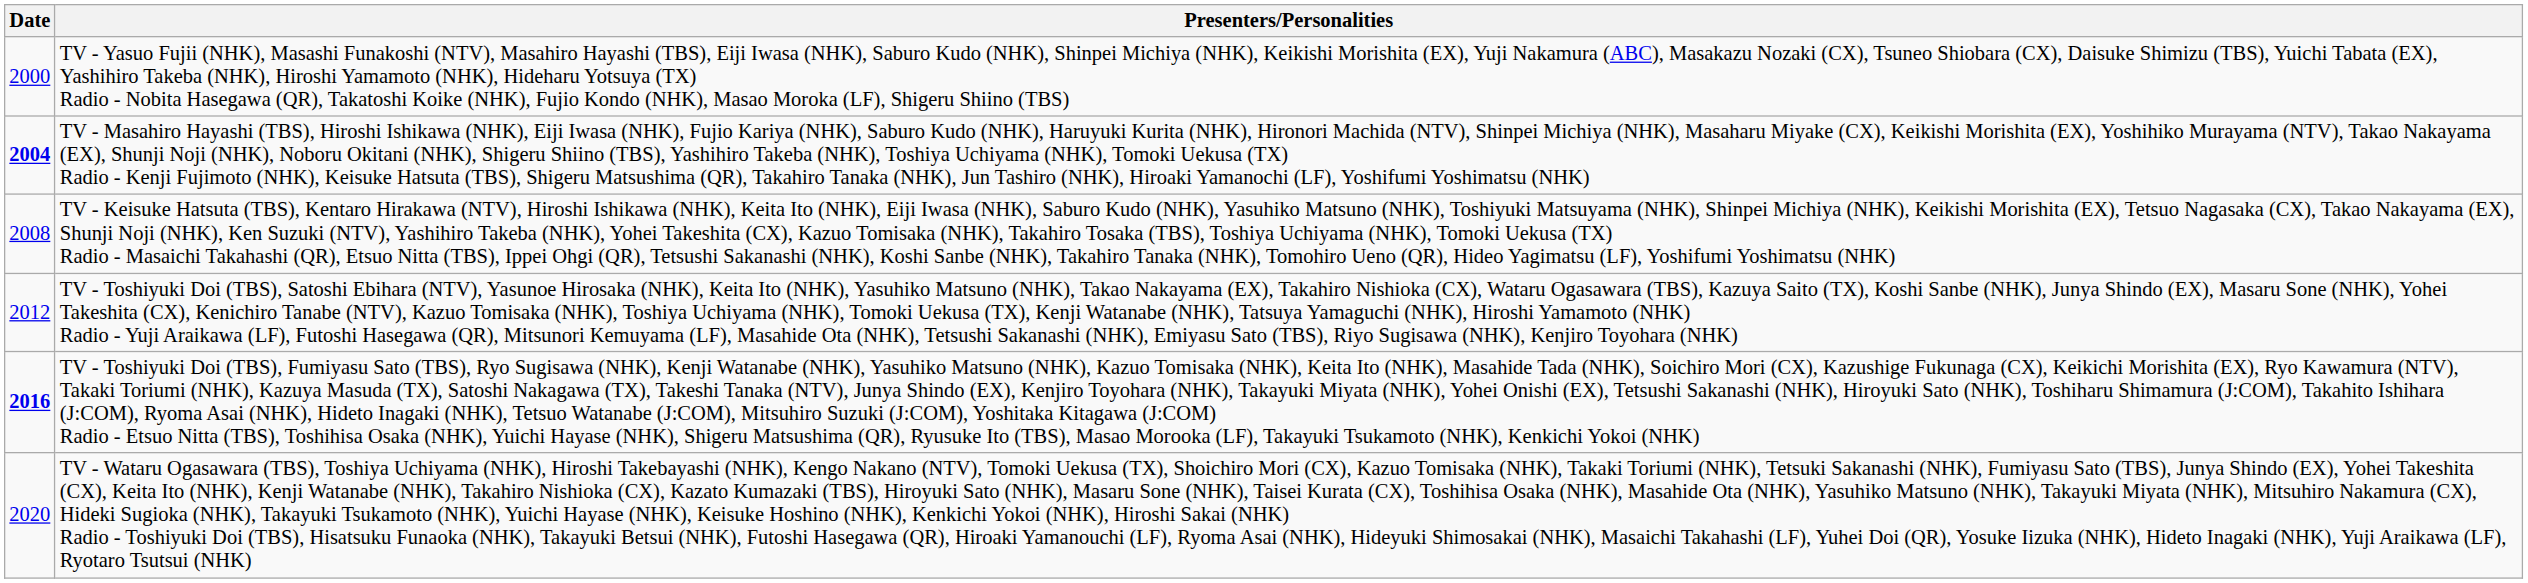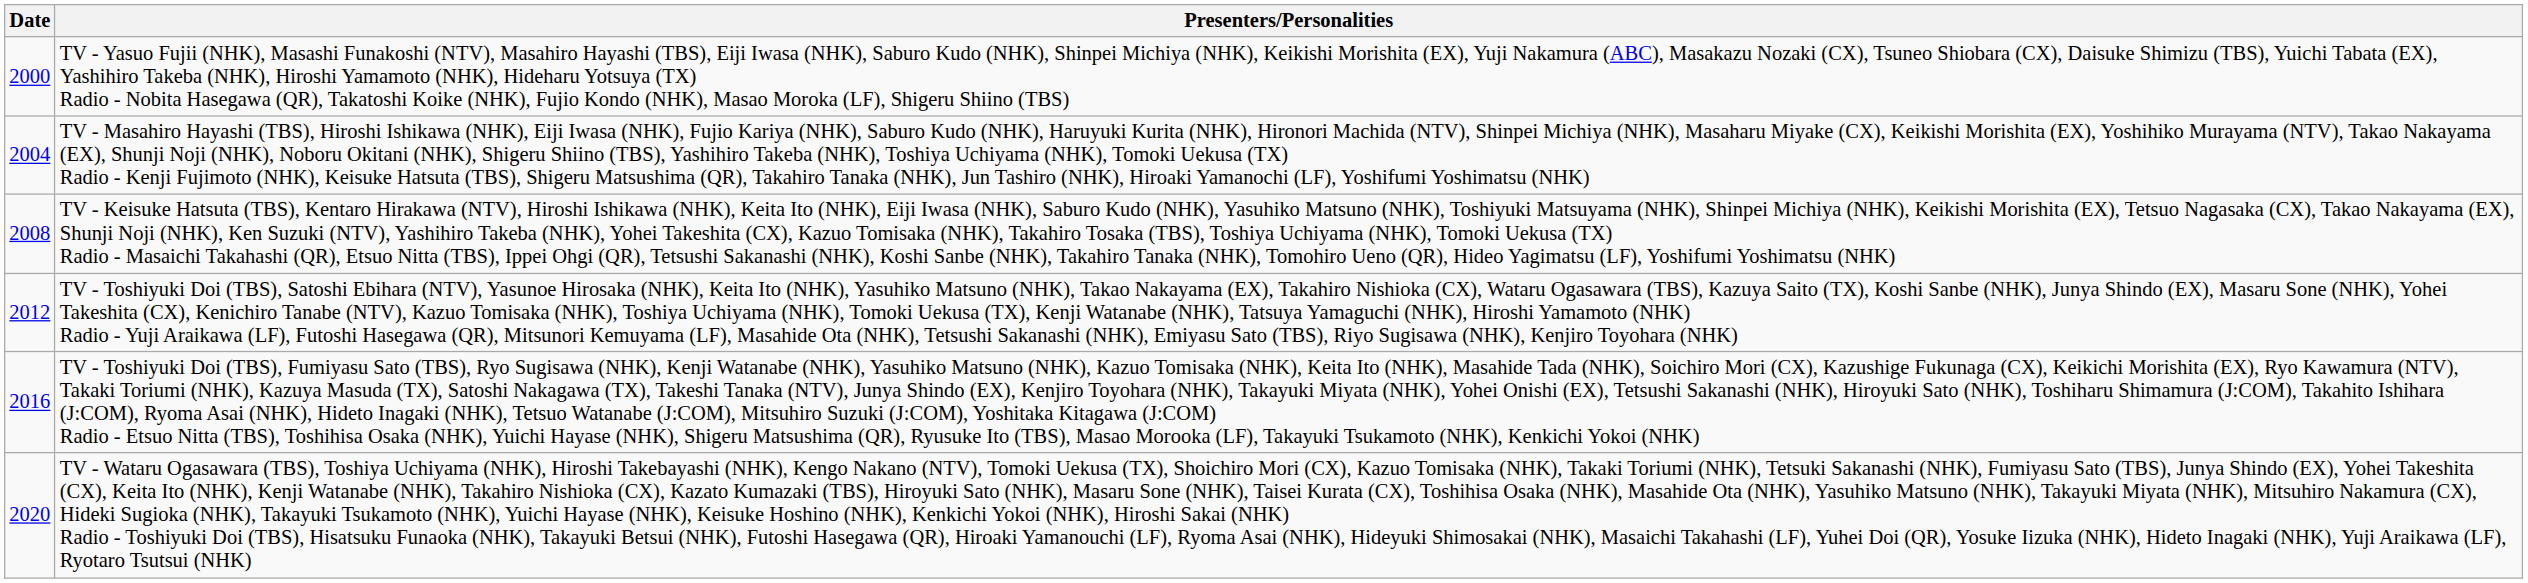(30, 154) bold -> (30, 154) normal
(30, 402) bold -> (30, 402) normal
